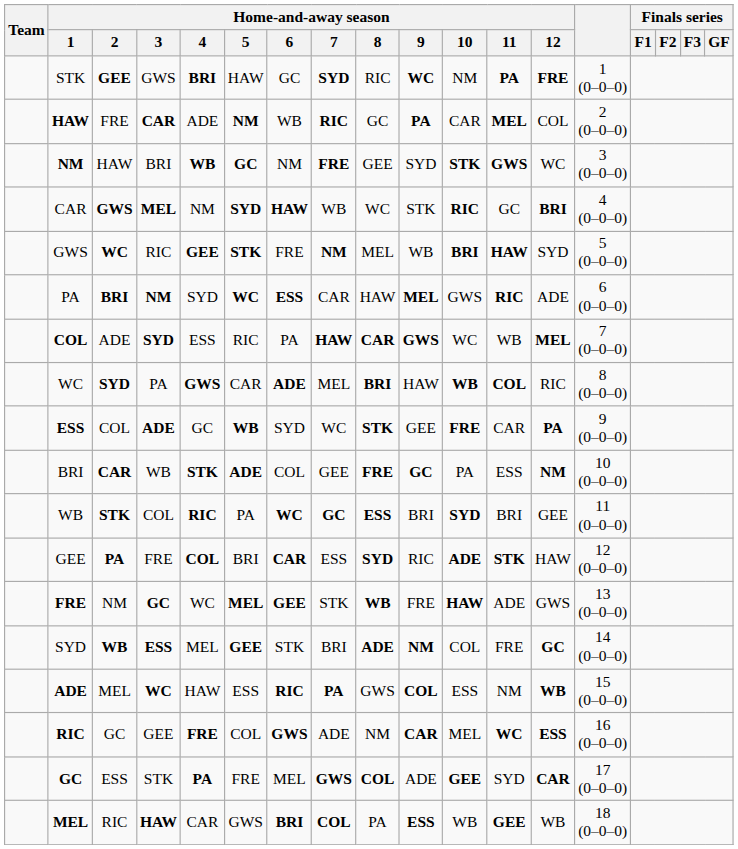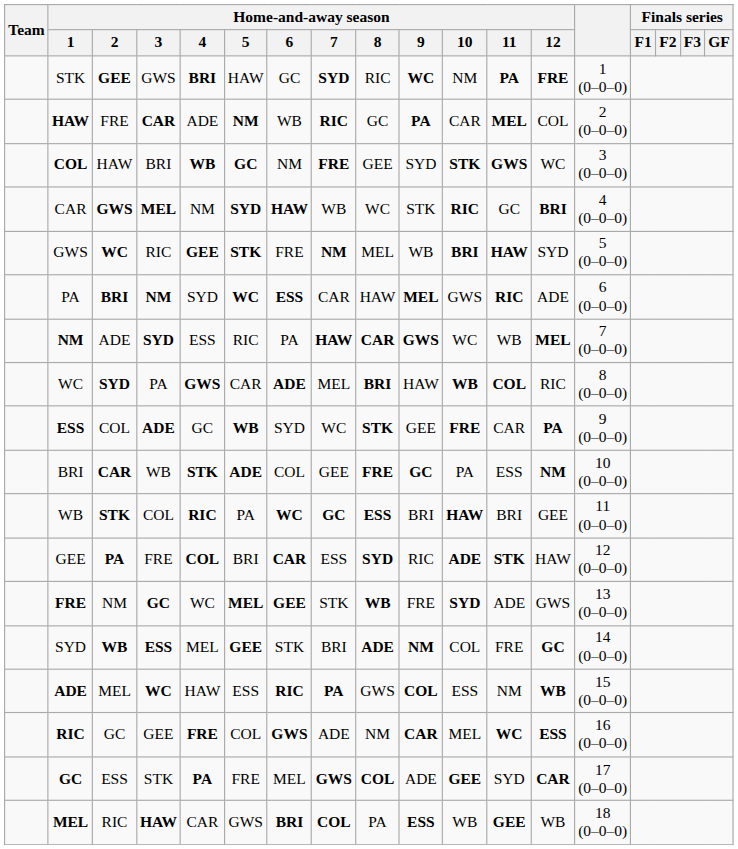(71, 164) NM -> (71, 164) COL
(71, 340) COL -> (71, 340) NM
(465, 515) SYD -> (465, 515) HAW
(465, 602) HAW -> (465, 602) SYD
